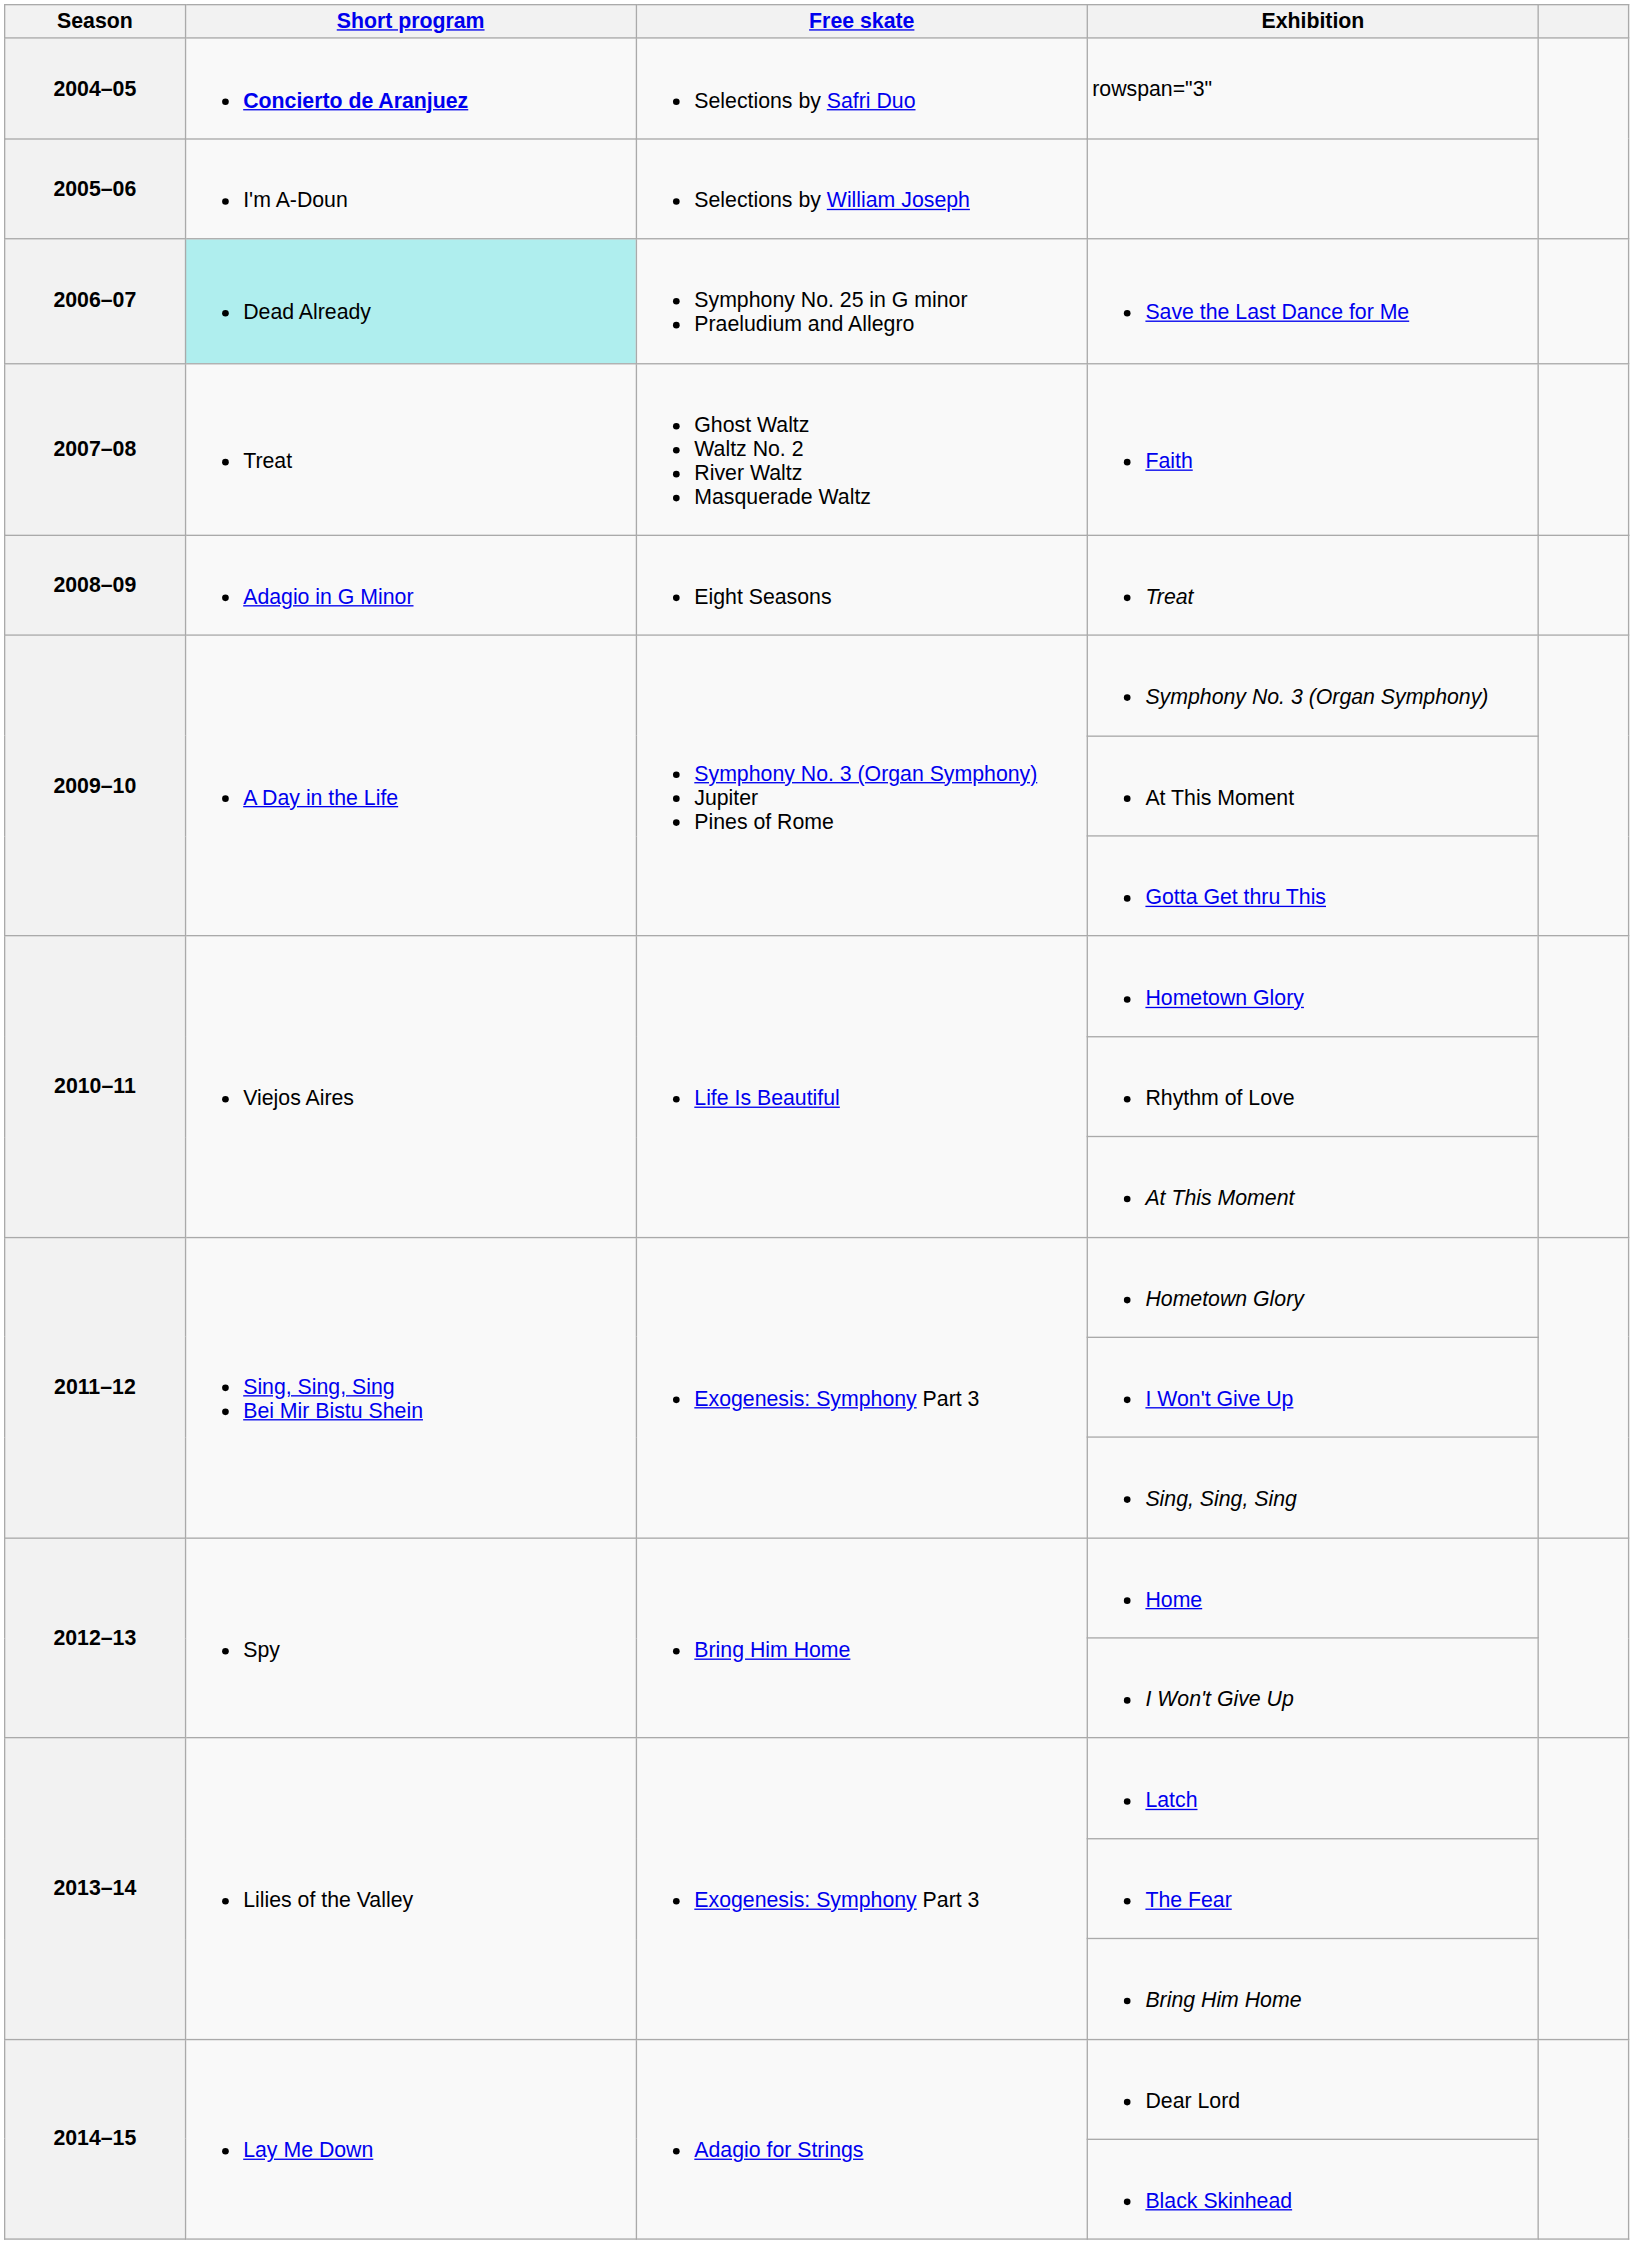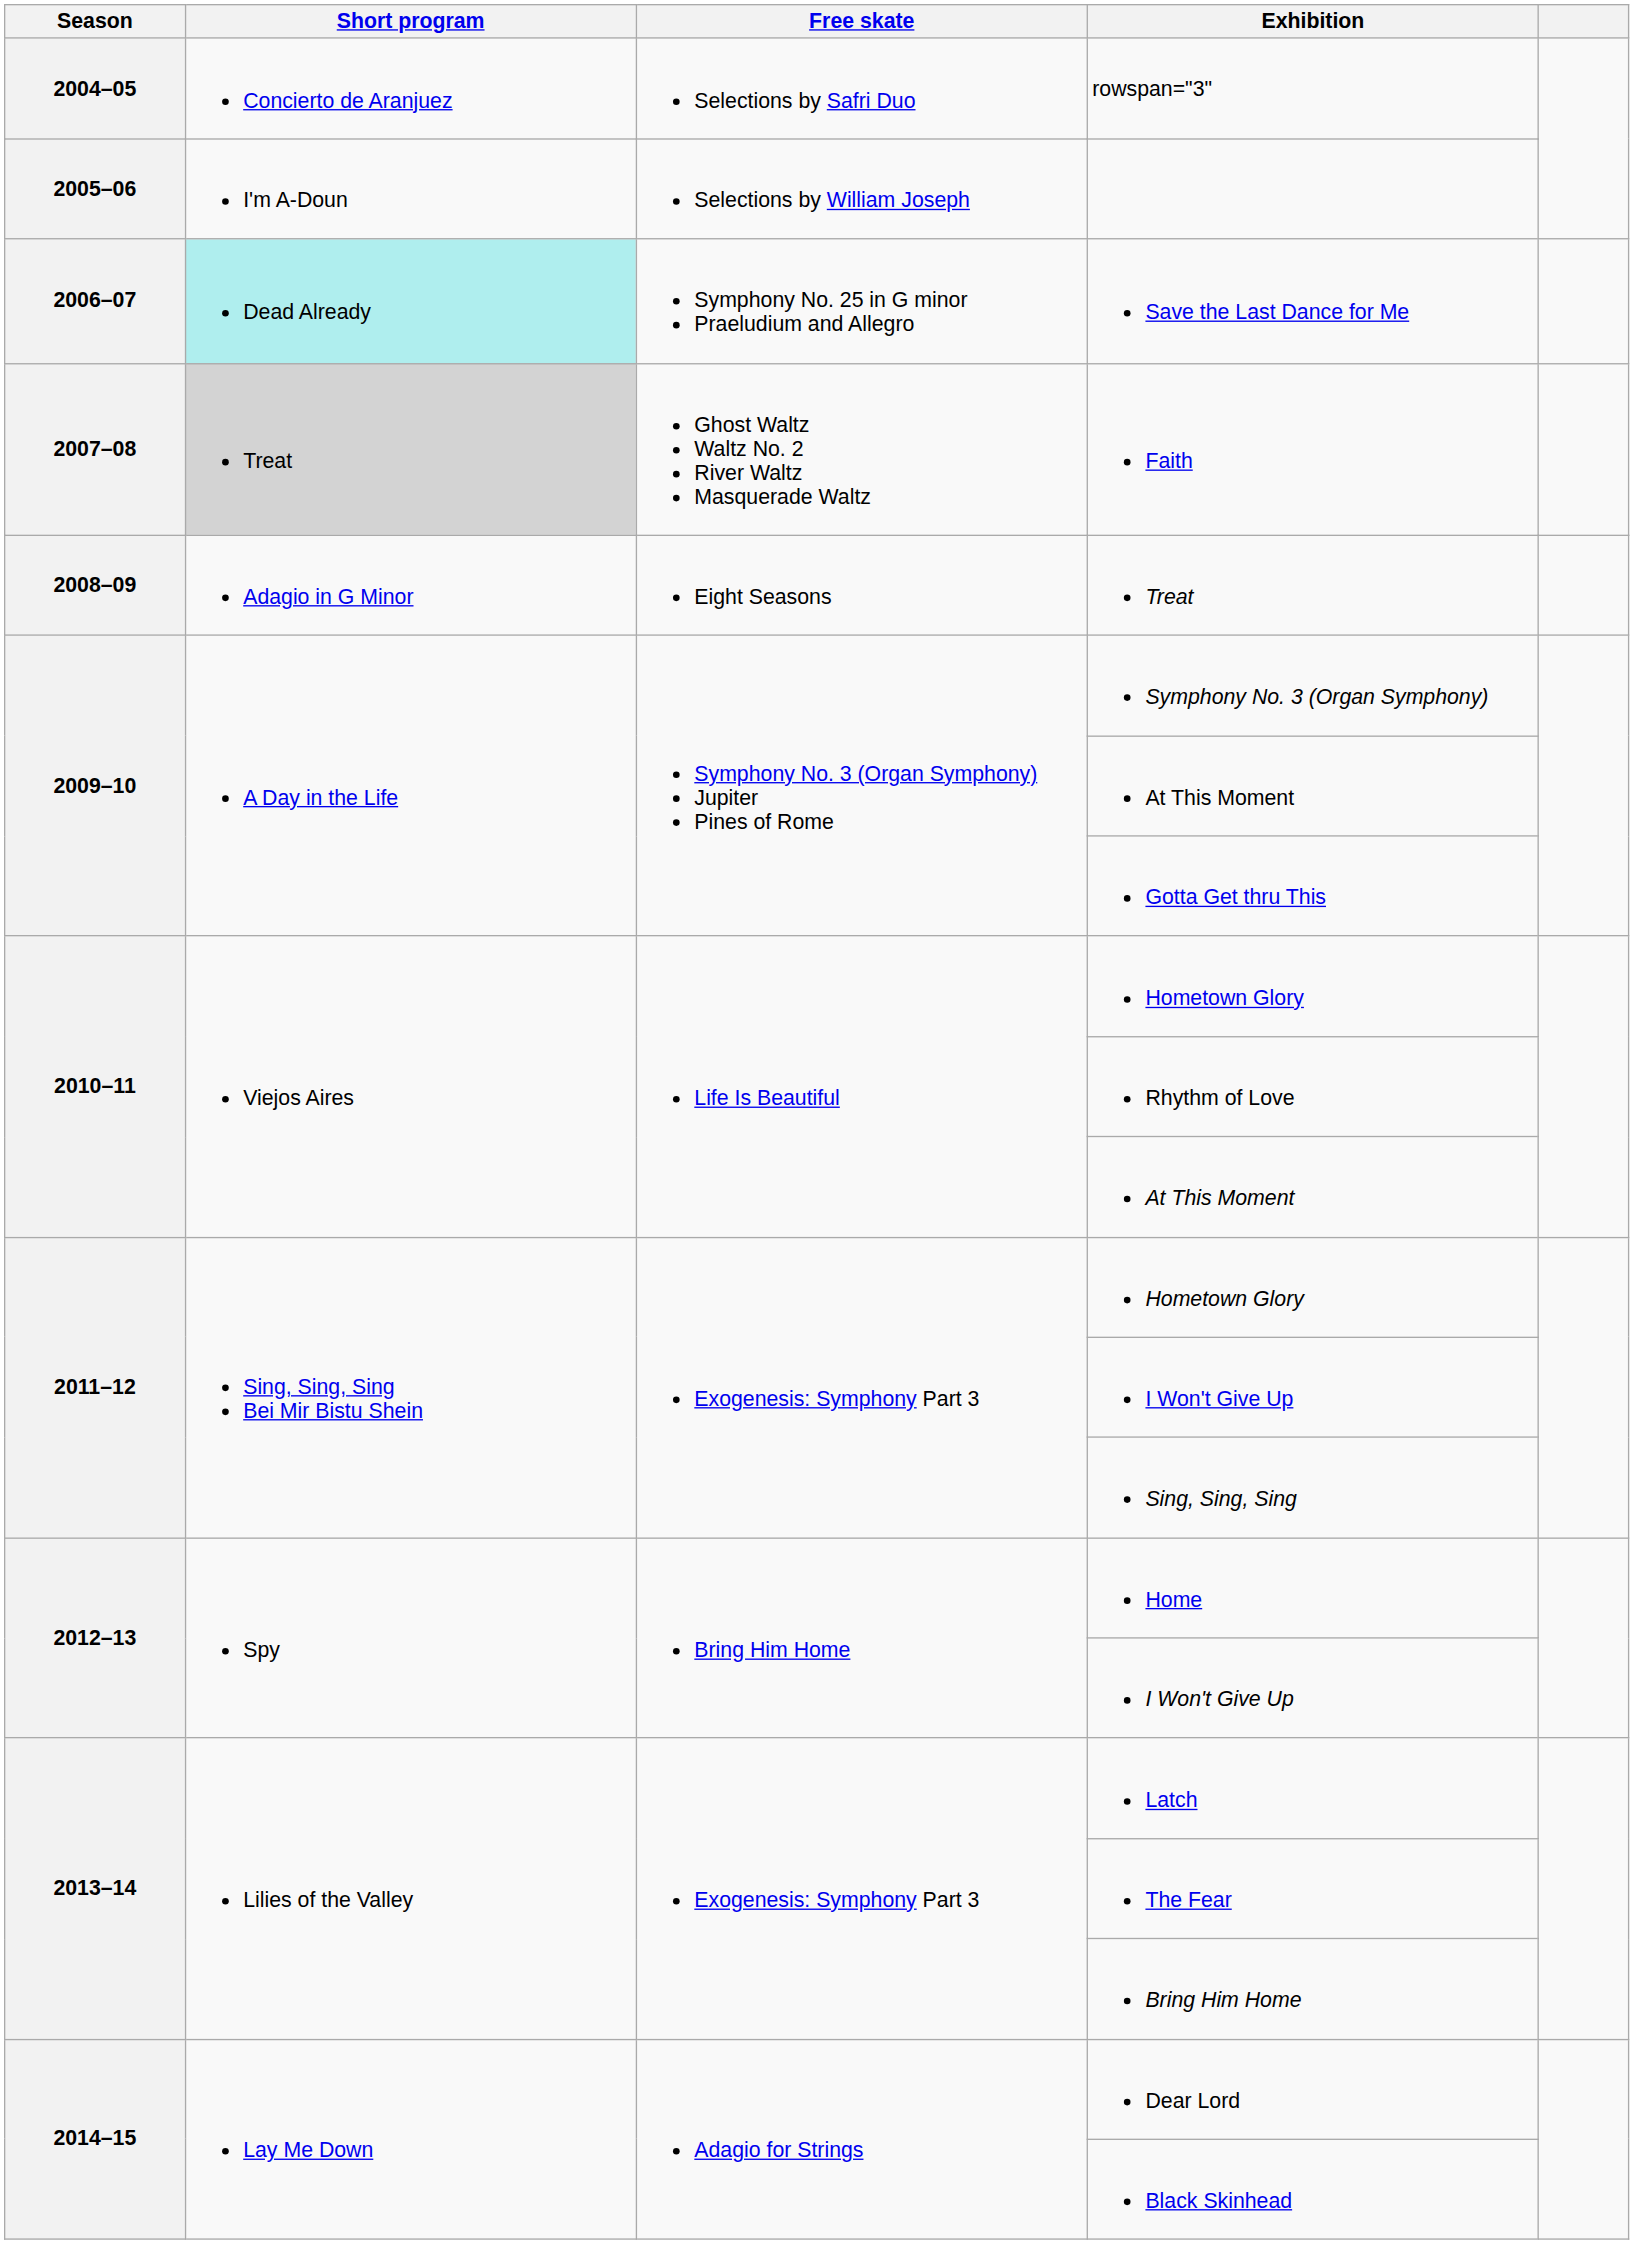(411, 101) bold -> (411, 101) normal
(411, 461) no background -> (411, 461) lightgrey background
